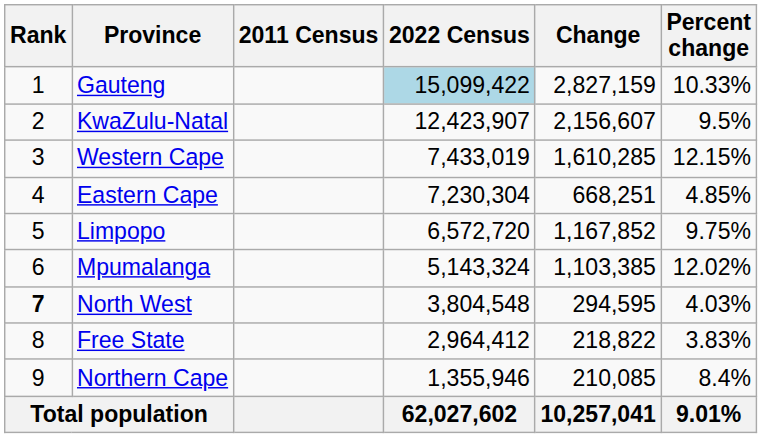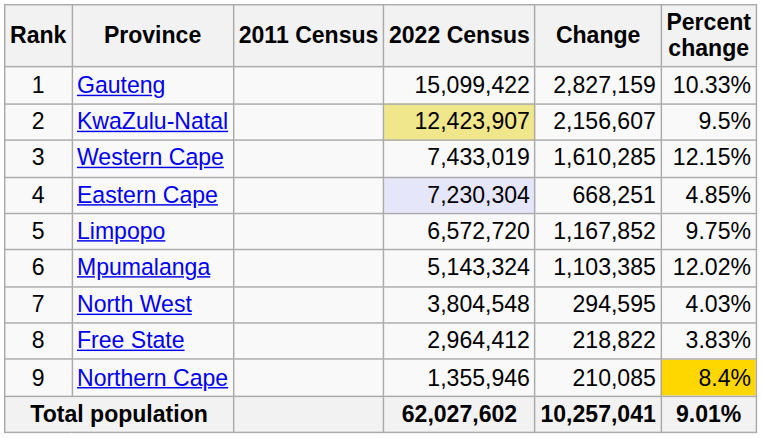(472, 85) lightblue background -> (472, 85) no background
(472, 121) no background -> (472, 121) khaki background
(479, 194) no background -> (479, 194) lavender background
(38, 304) bold -> (38, 304) normal
(725, 377) no background -> (725, 377) gold background
